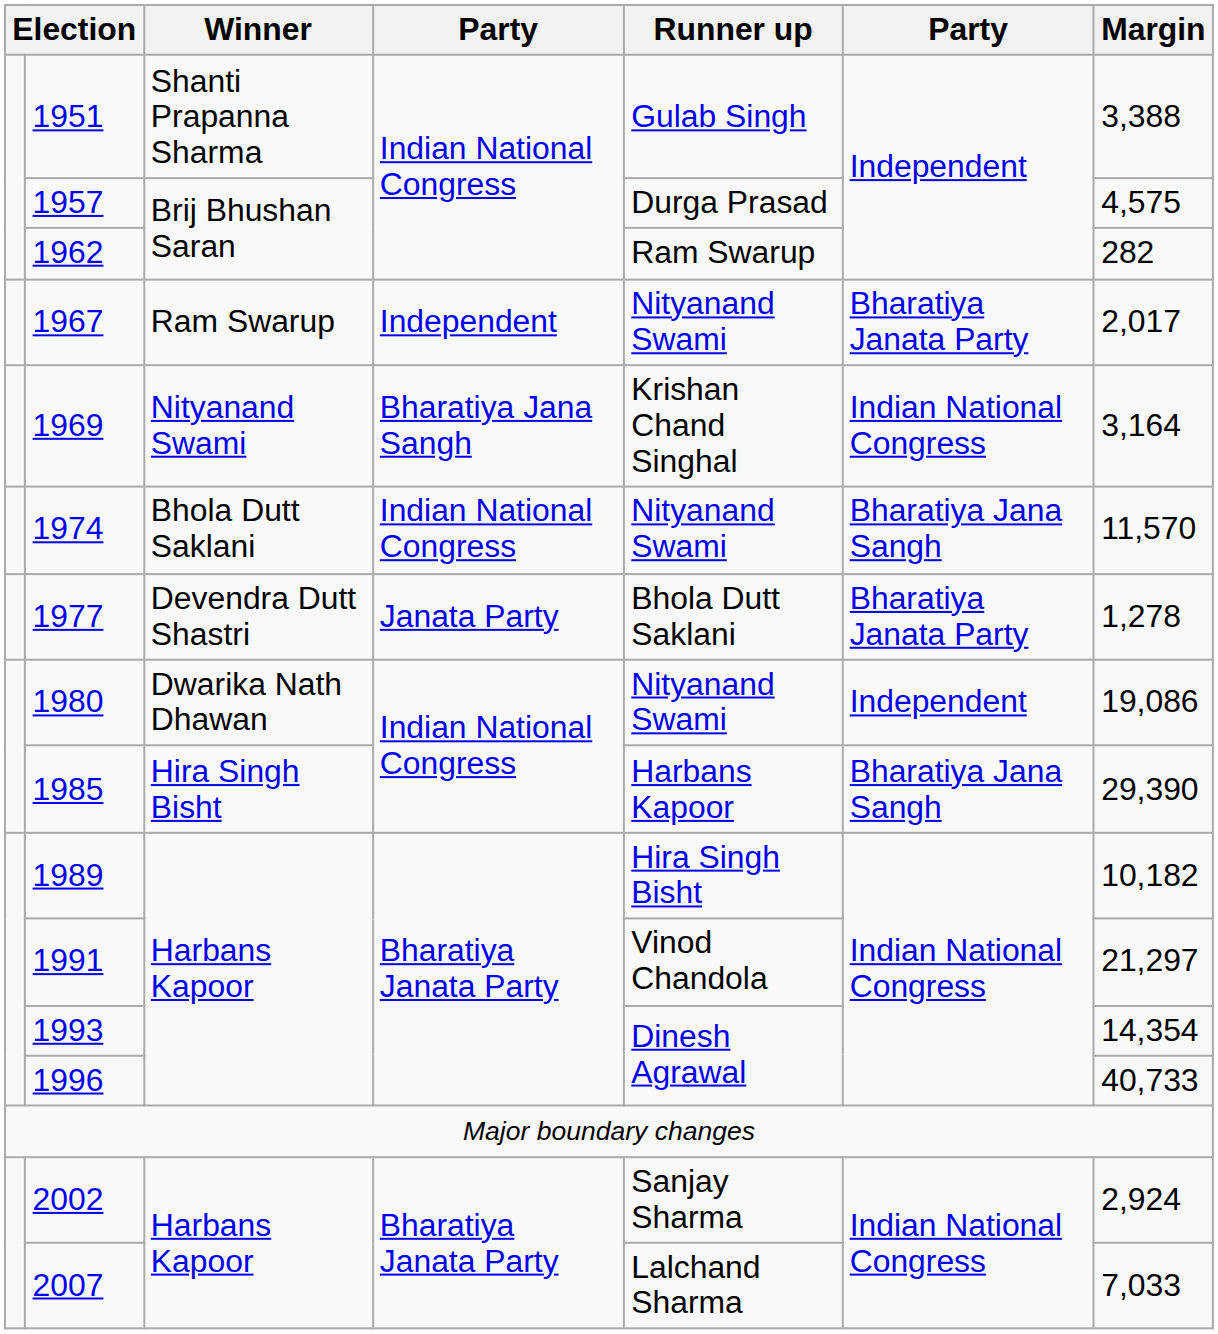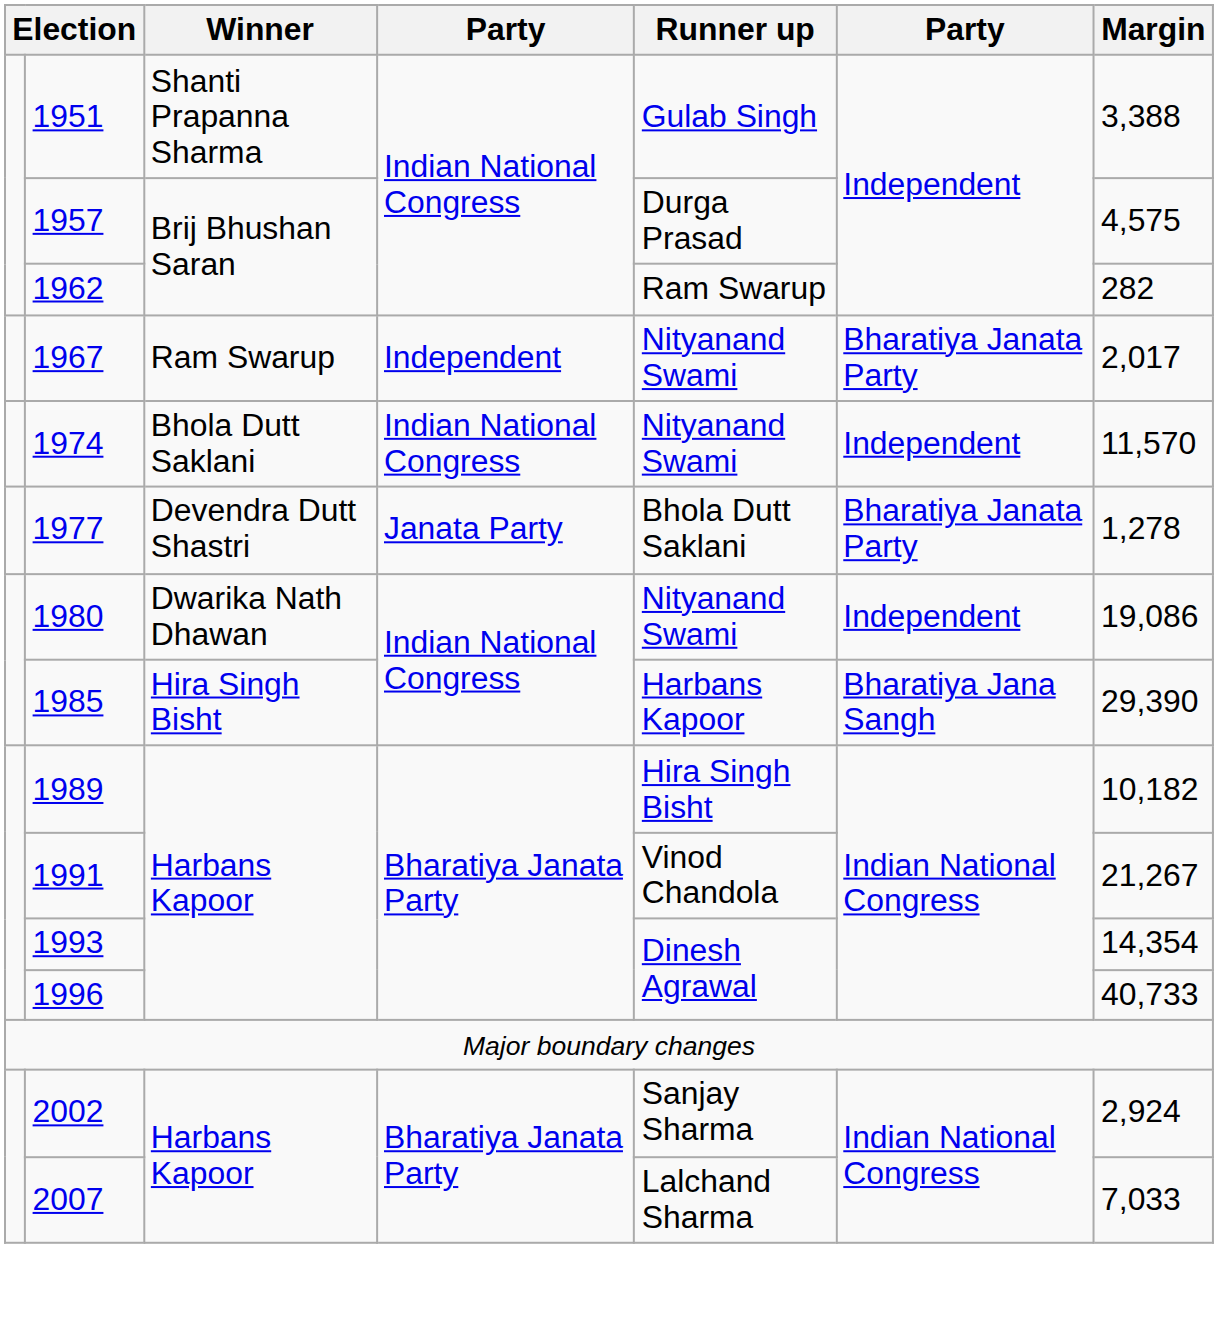- row: (68, 425)
(956, 529) Bharatiya Jana Sangh -> (932, 443) Independent
(1150, 961) 21,297 -> (1150, 875) 21,267
